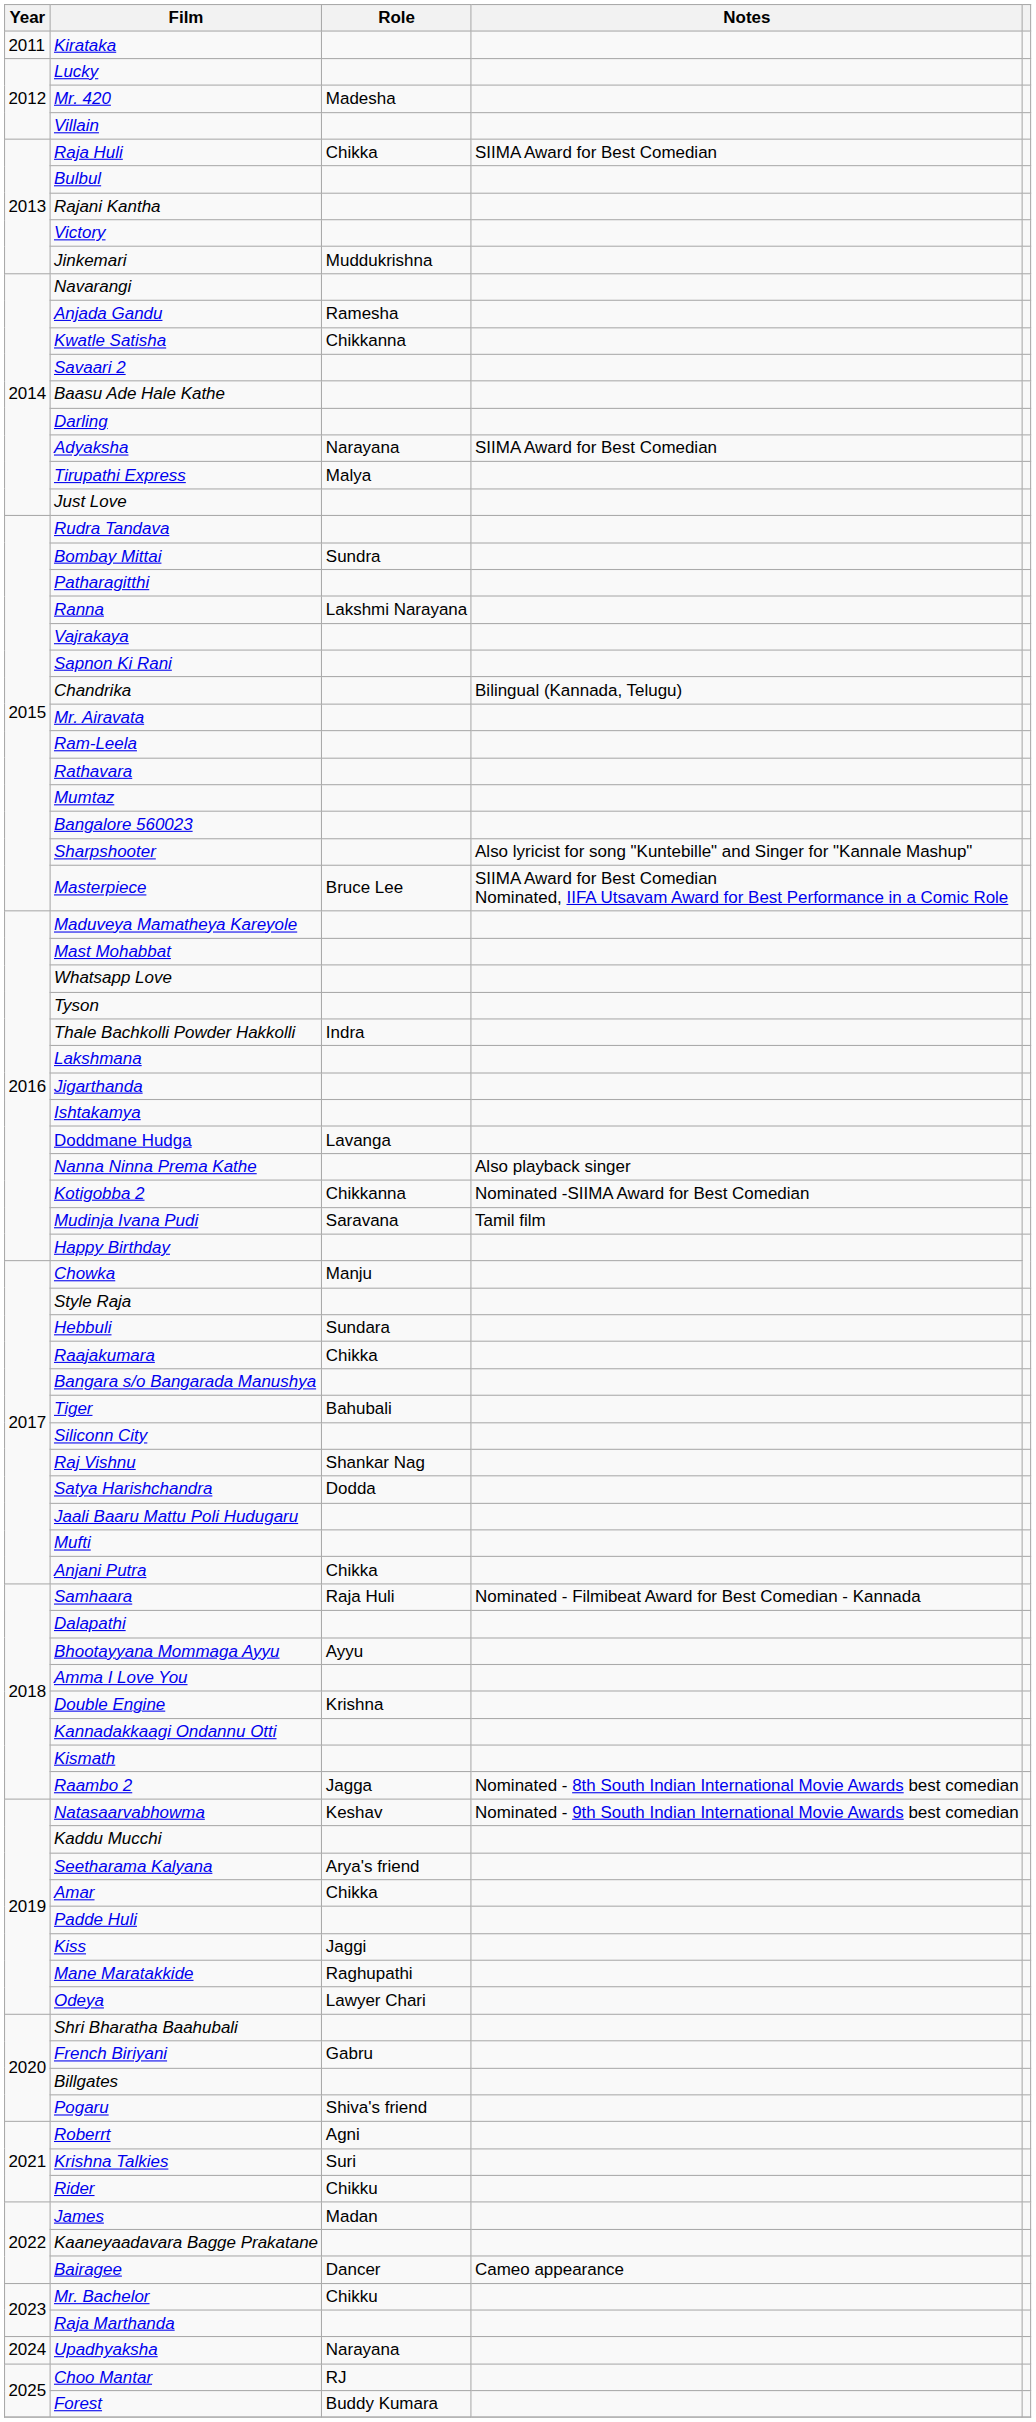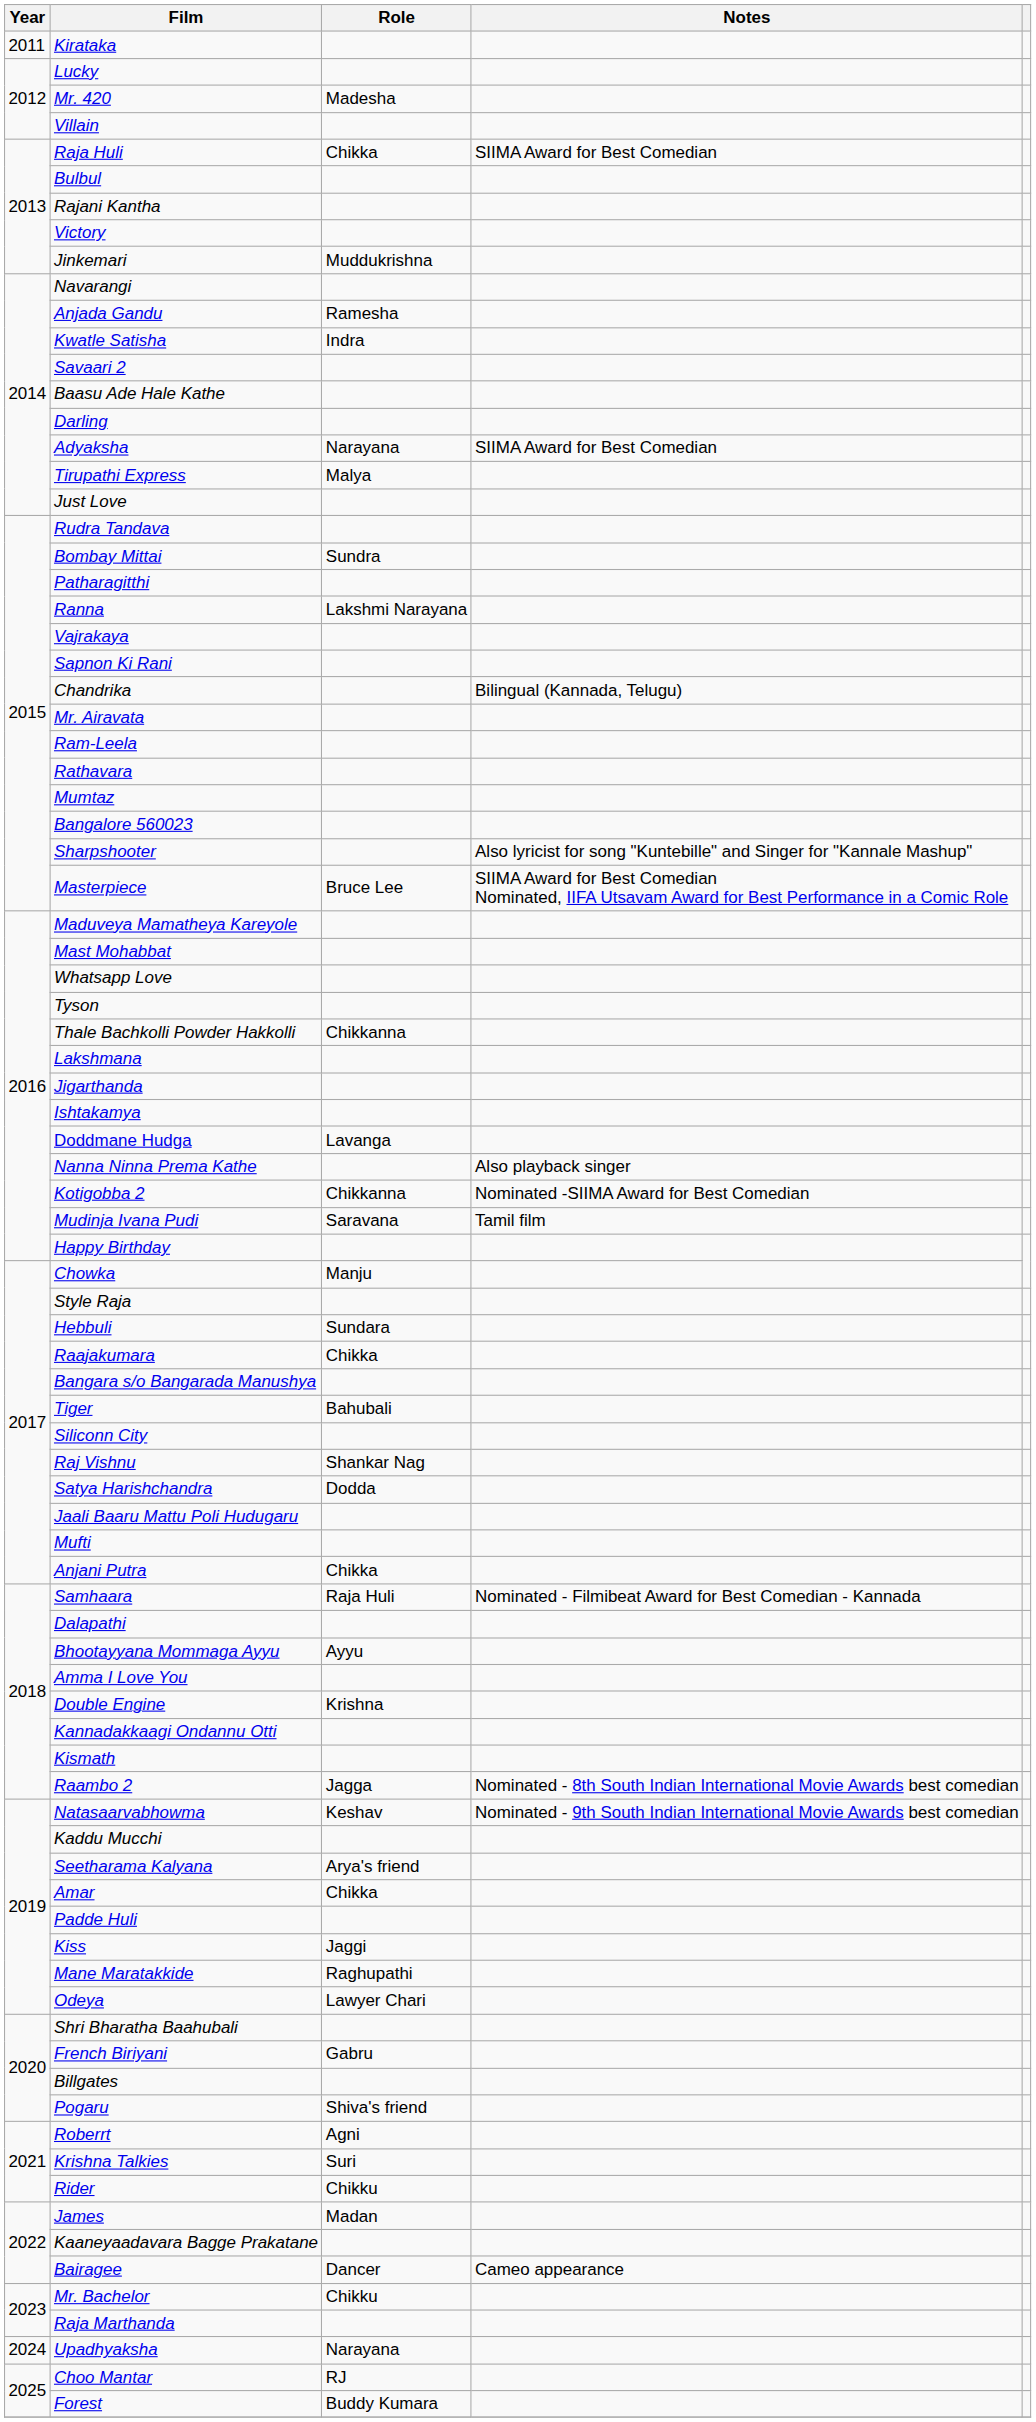(366, 340) Chikkanna -> (345, 340) Indra
(345, 1032) Indra -> (366, 1032) Chikkanna
